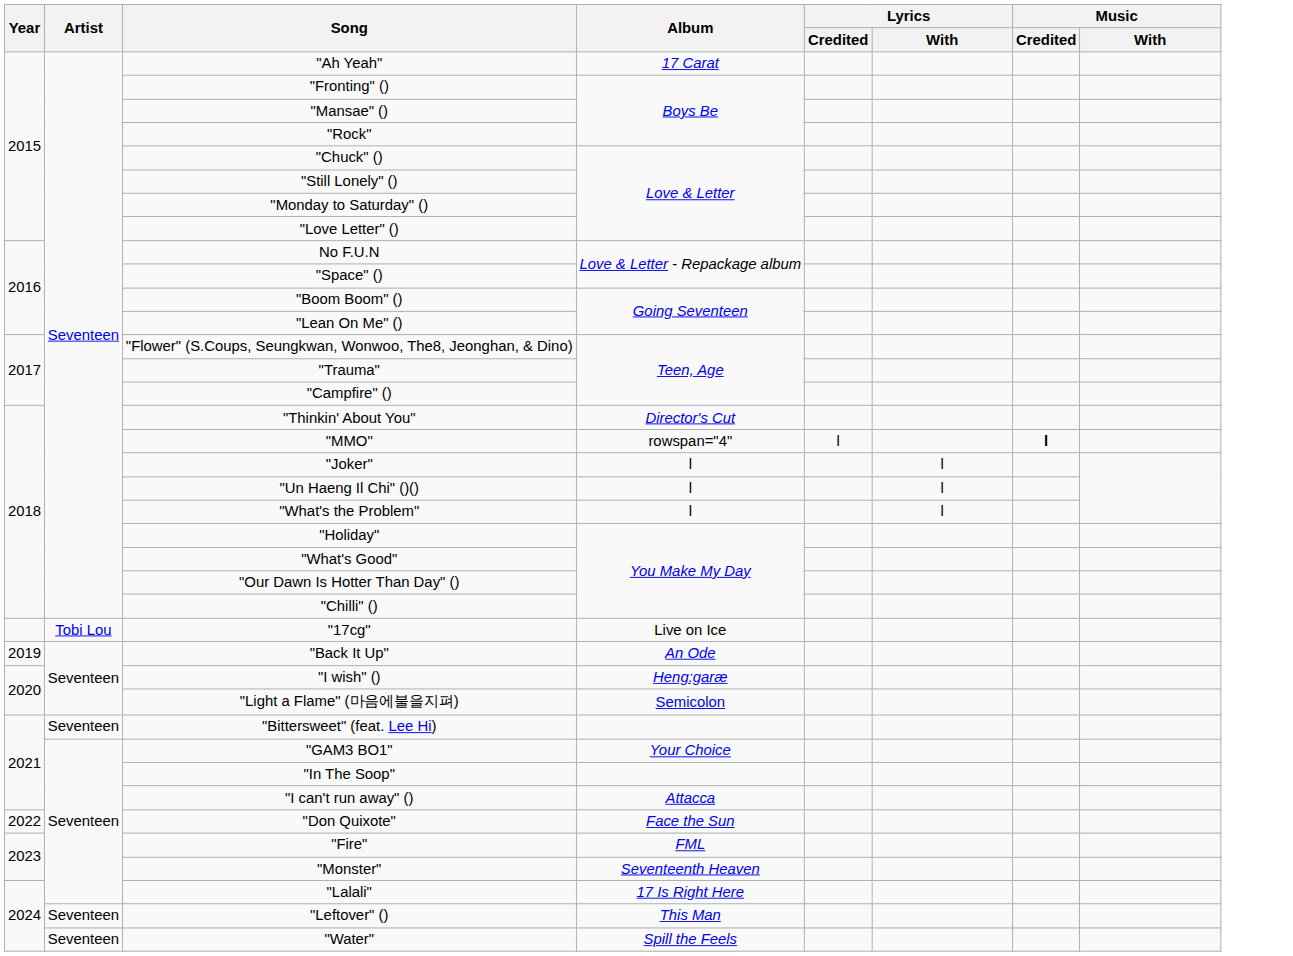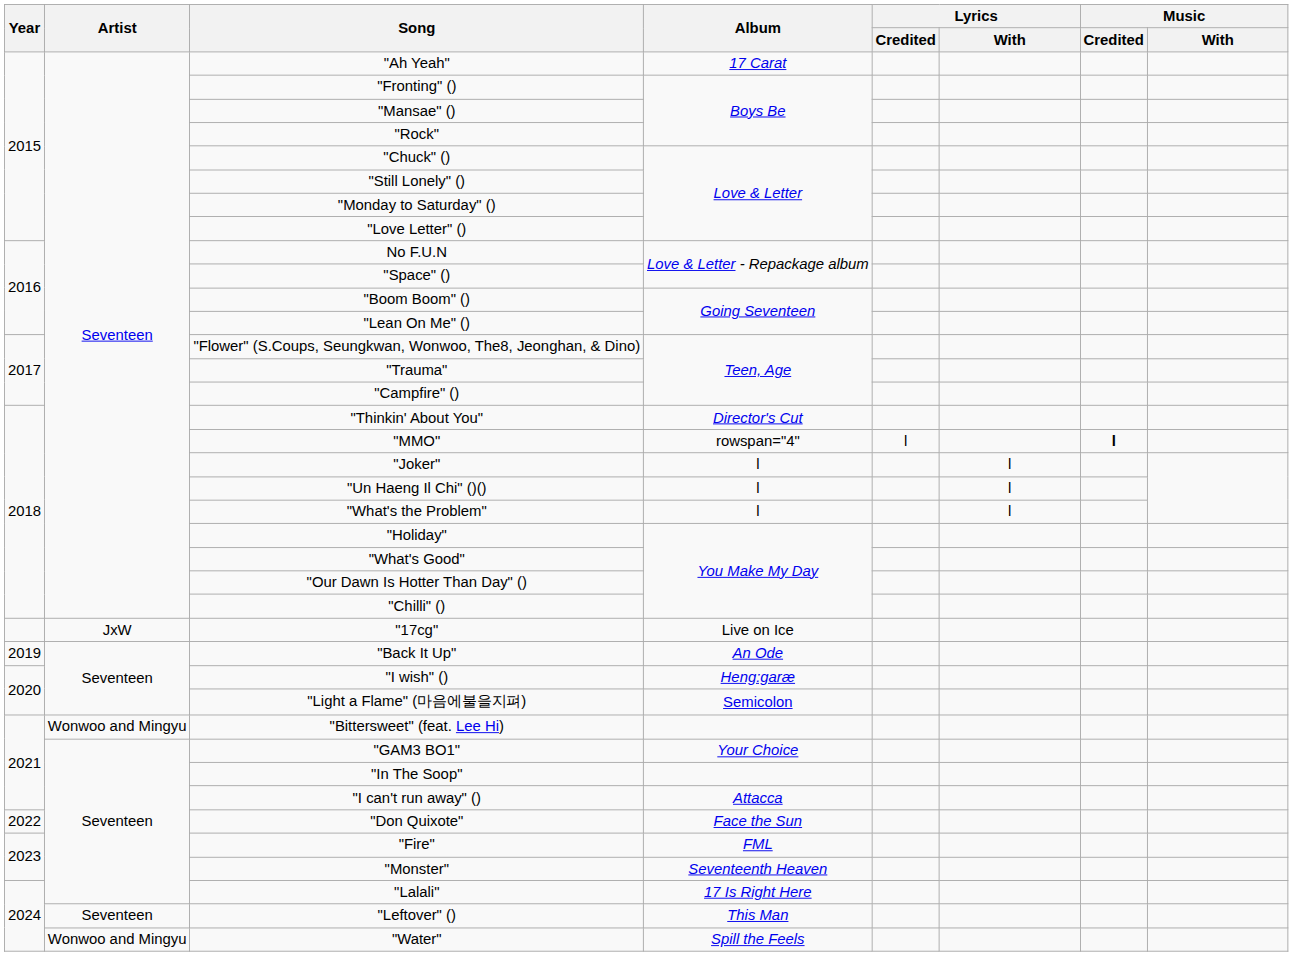(83, 629) Tobi Lou -> (117, 629) JxW
(83, 727) Seventeen -> (117, 727) Wonwoo and Mingyu
(83, 939) Seventeen -> (117, 939) Wonwoo and Mingyu
